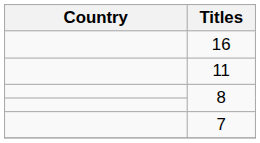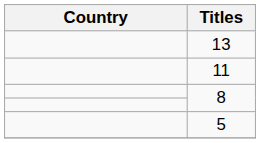(221, 44) 16 -> (221, 44) 13
(221, 124) 7 -> (221, 124) 5
